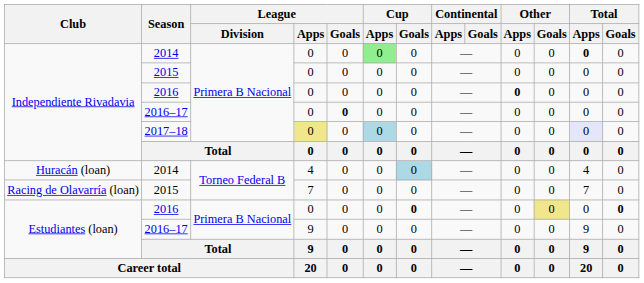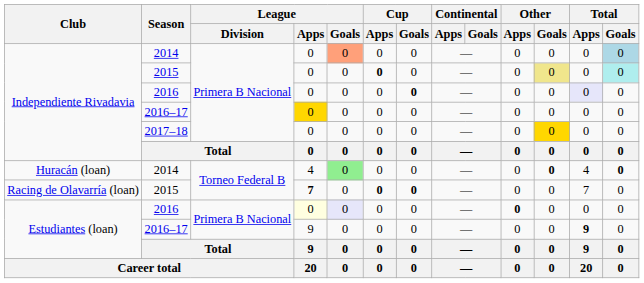(345, 53) no background -> (345, 53) lightsalmon background
(379, 53) lightgreen background -> (379, 53) no background
(586, 53) bold -> (586, 53) normal
(621, 53) no background -> (621, 53) lightblue background
(379, 72) normal -> (379, 72) bold
(552, 72) no background -> (552, 72) khaki background
(621, 72) no background -> (621, 72) paleturquoise background
(414, 92) normal -> (414, 92) bold
(517, 92) bold -> (517, 92) normal
(586, 92) no background -> (586, 92) lavender background
(311, 111) no background -> (311, 111) gold background
(345, 111) bold -> (345, 111) normal
(311, 131) khaki background -> (311, 131) no background
(379, 131) lightblue background -> (379, 131) no background
(552, 131) no background -> (552, 131) gold background
(586, 131) lavender background -> (586, 131) no background
(345, 170) no background -> (345, 170) lightgreen background
(414, 170) lightblue background -> (414, 170) no background
(552, 170) normal -> (552, 170) bold
(621, 170) normal -> (621, 170) bold
(311, 190) normal -> (311, 190) bold
(379, 190) normal -> (379, 190) bold
(414, 190) normal -> (414, 190) bold
(311, 209) no background -> (311, 209) lightyellow background
(345, 209) no background -> (345, 209) lavender background
(414, 209) bold -> (414, 209) normal
(517, 209) normal -> (517, 209) bold
(552, 209) khaki background -> (552, 209) no background
(621, 209) bold -> (621, 209) normal
(586, 229) normal -> (586, 229) bold
